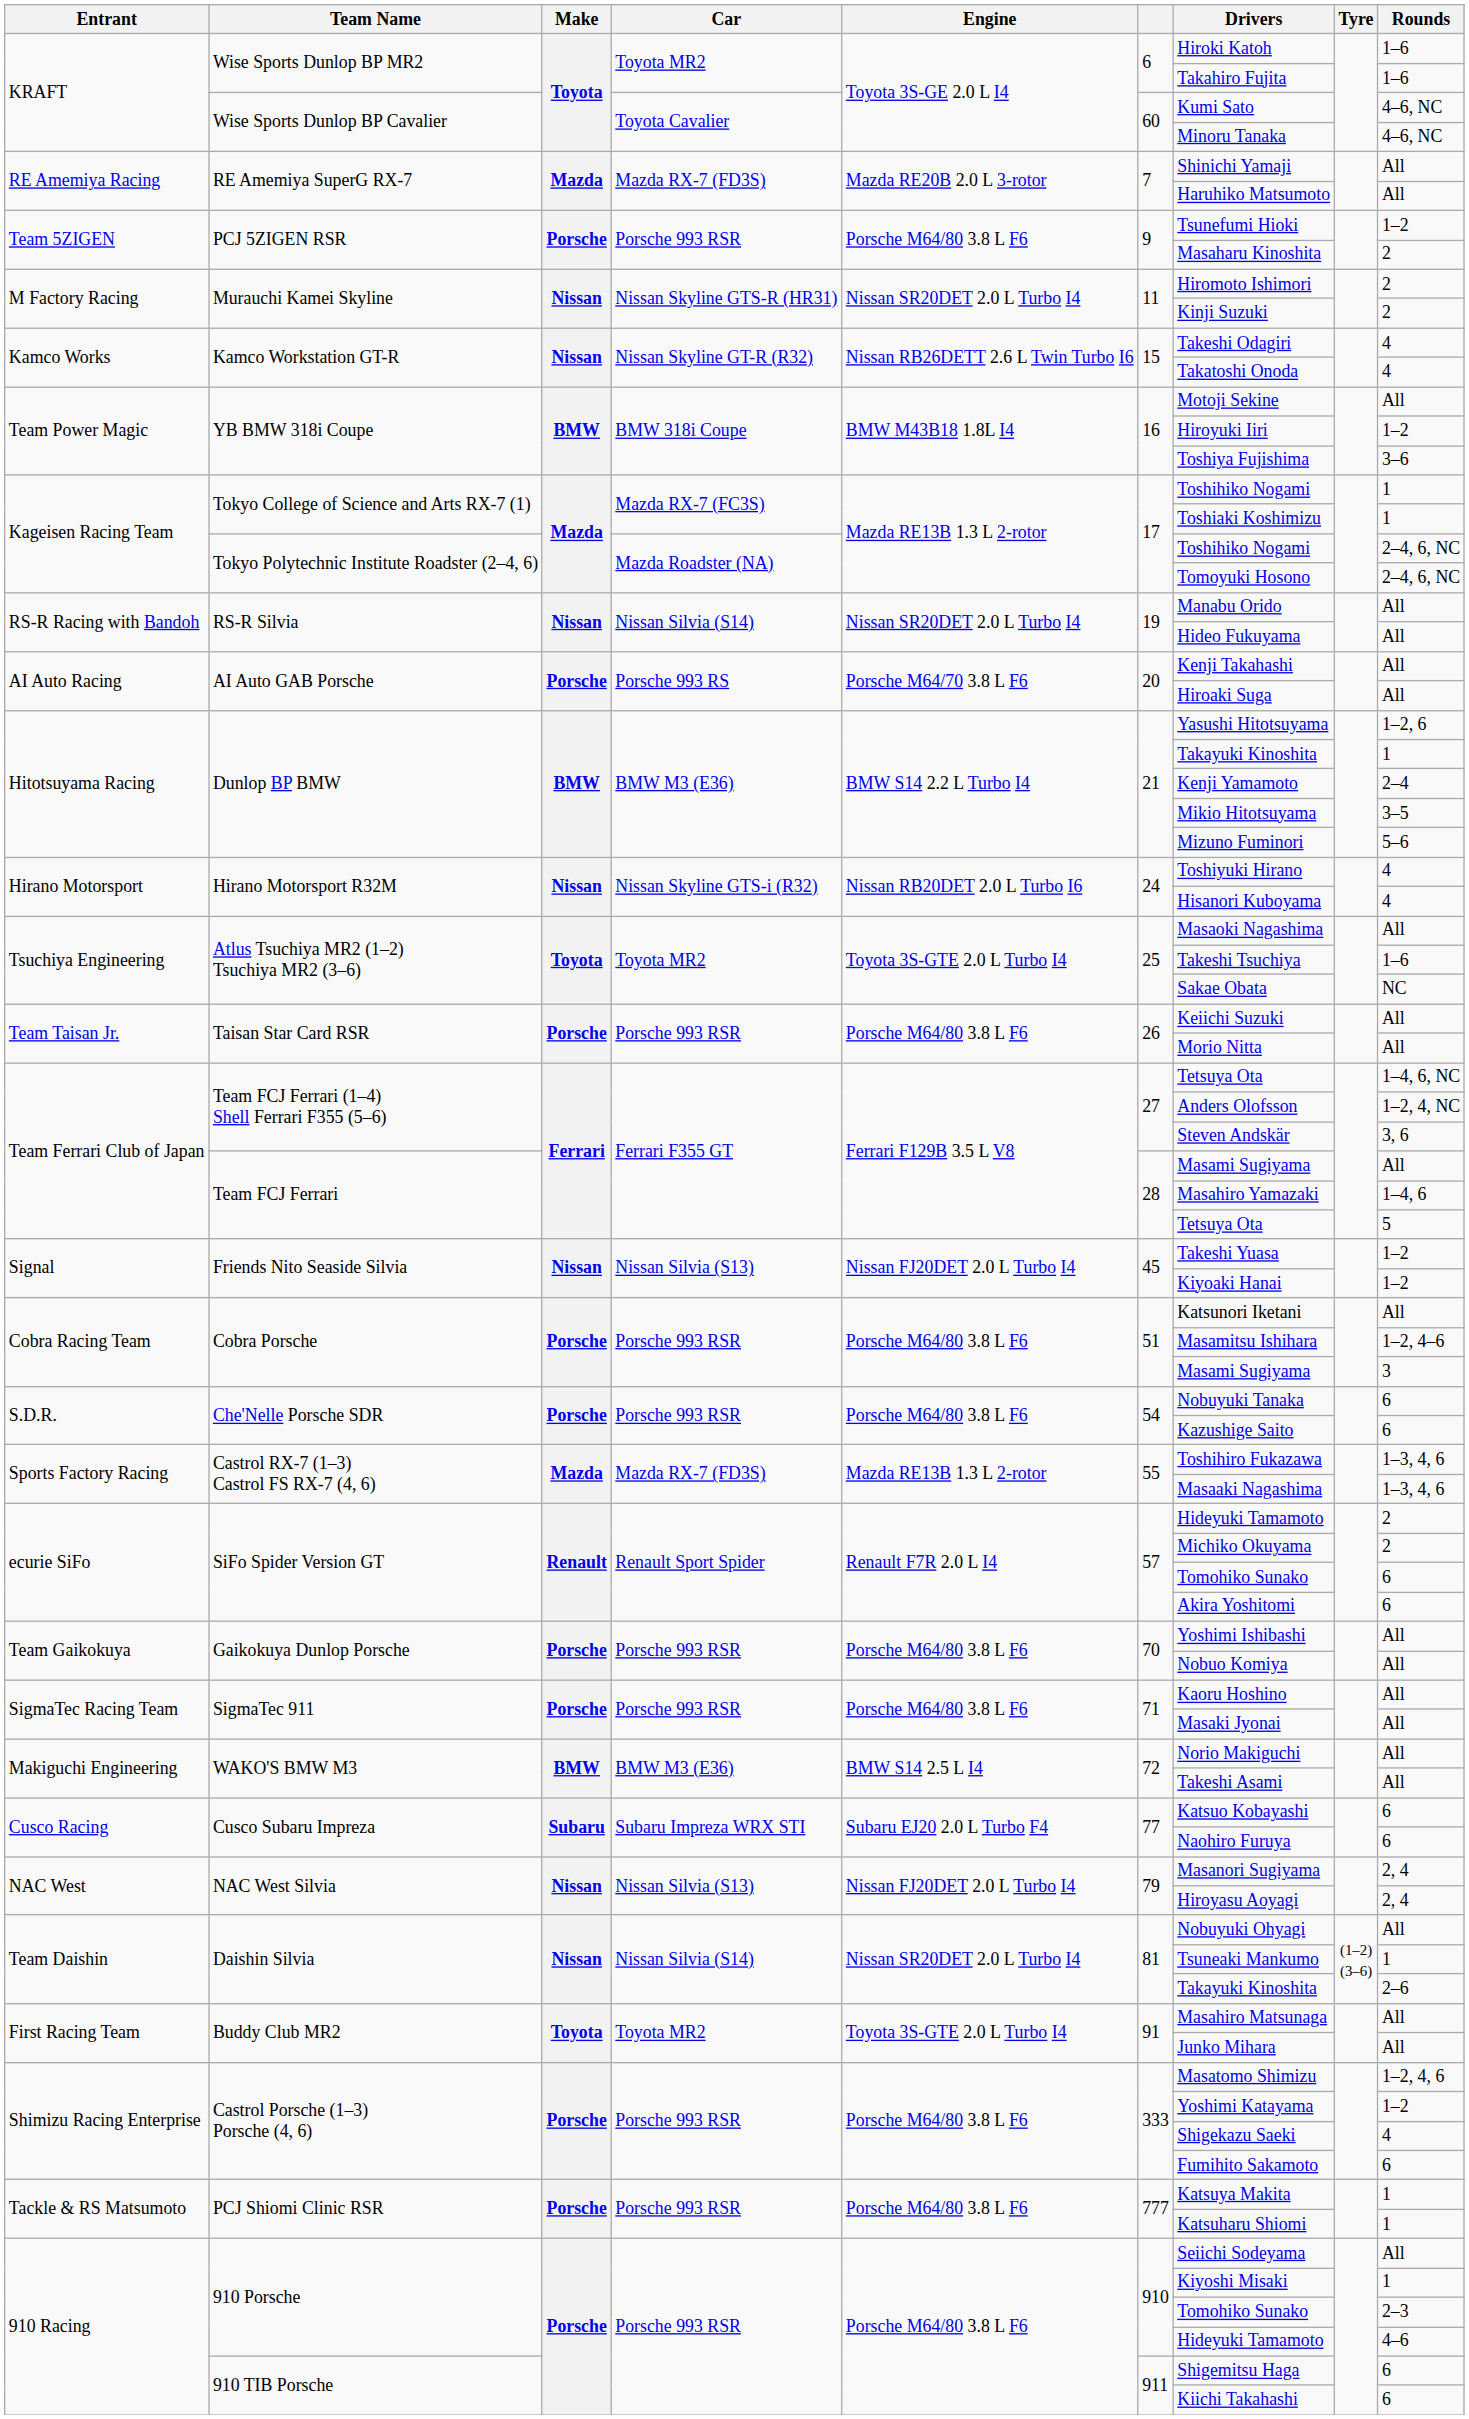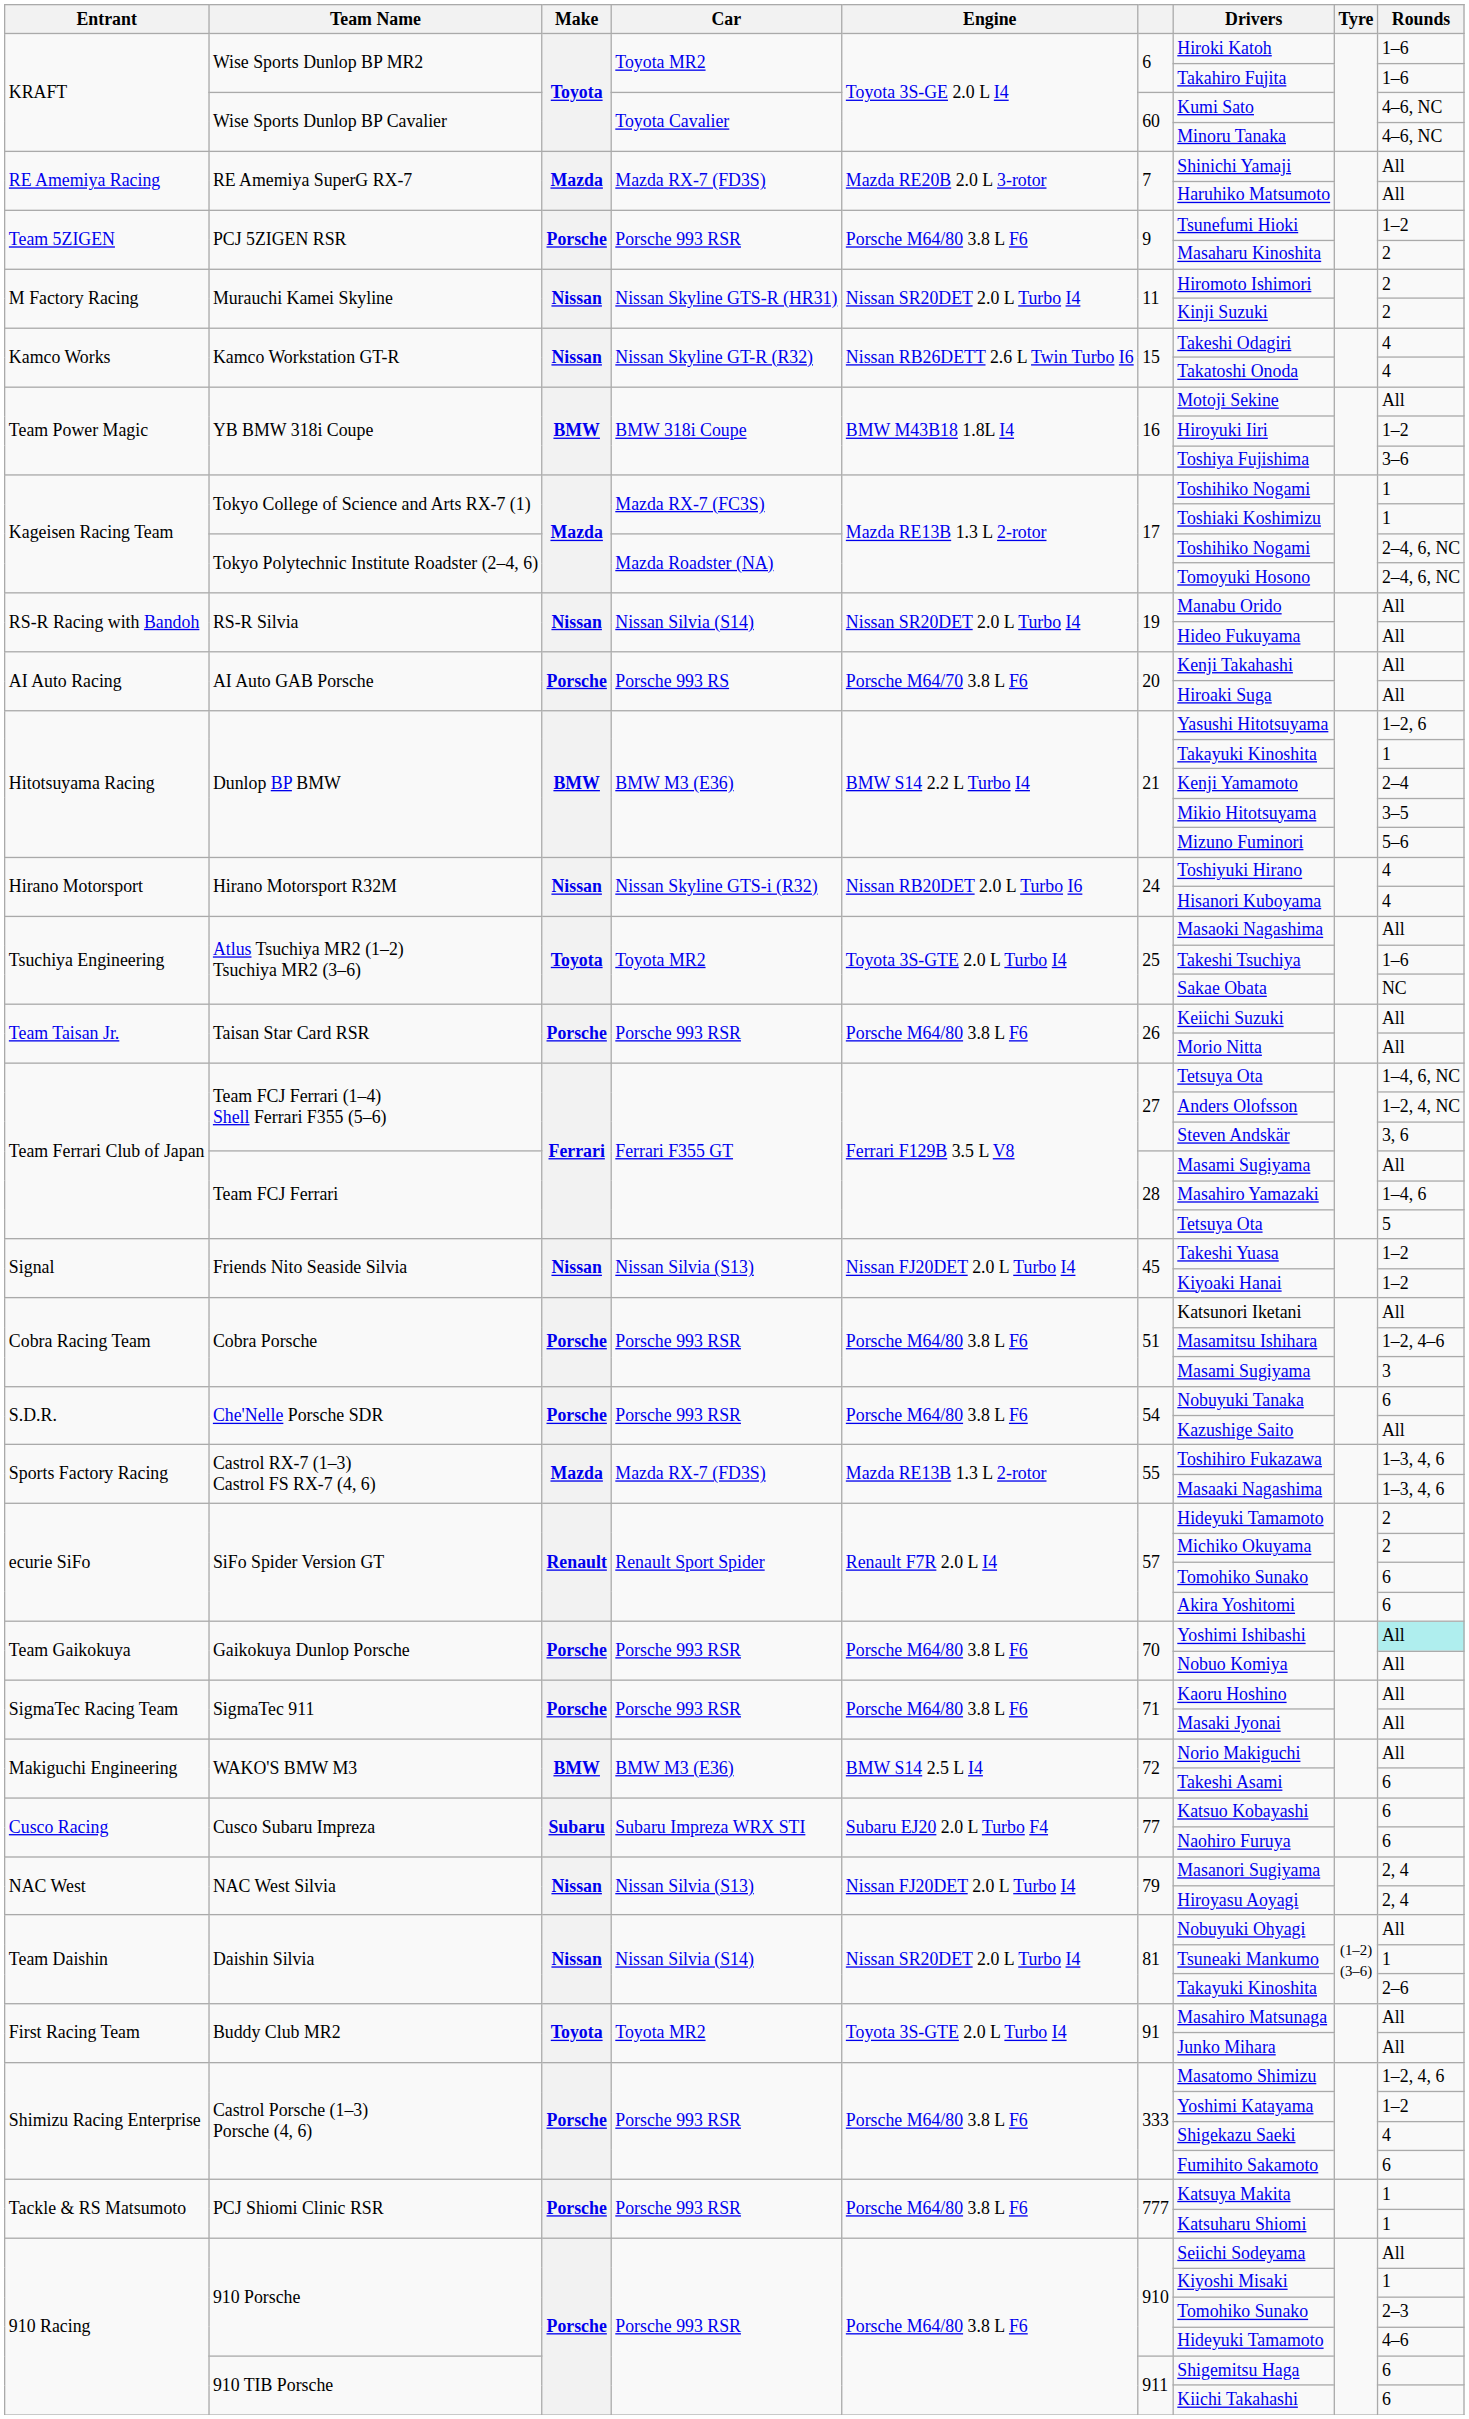(1386, 1429) 6 -> (1393, 1429) All
(1393, 1635) no background -> (1393, 1635) paleturquoise background
(1393, 1782) All -> (1386, 1782) 6
